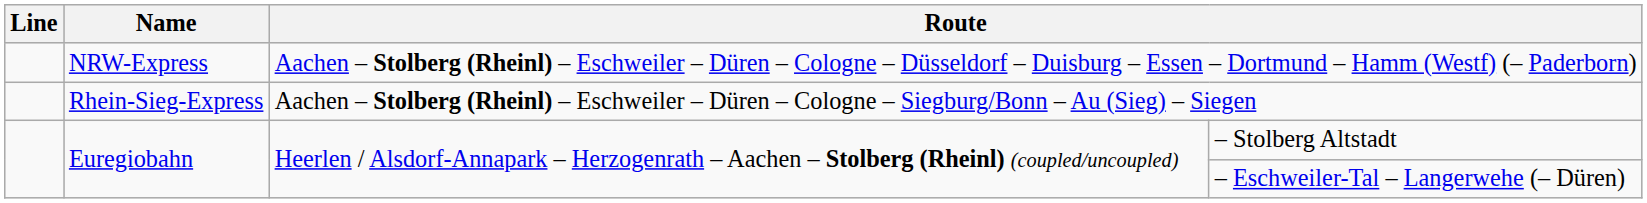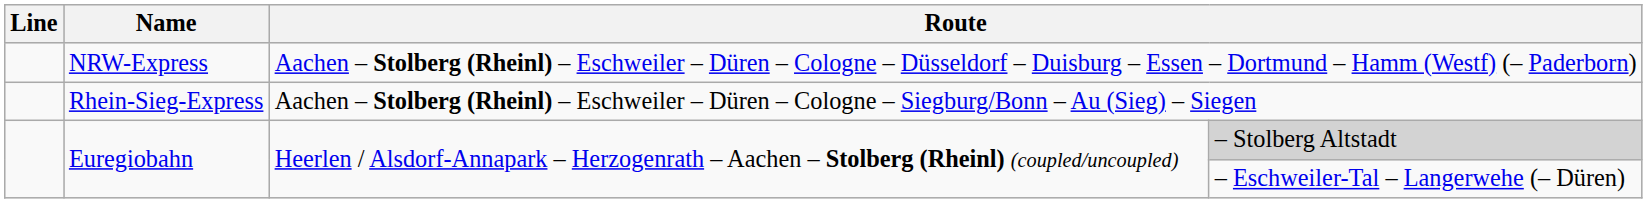(1306, 139) no background -> (1306, 139) lightgrey background
